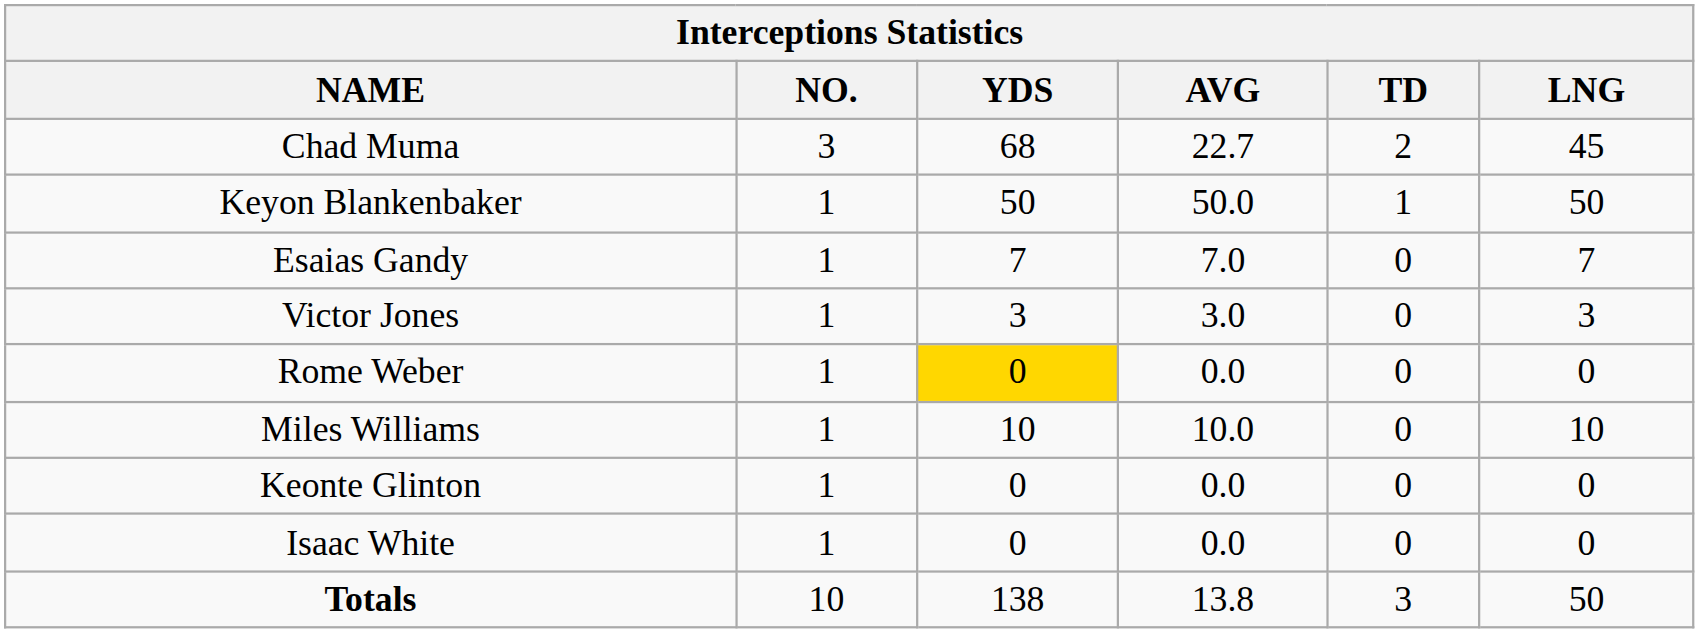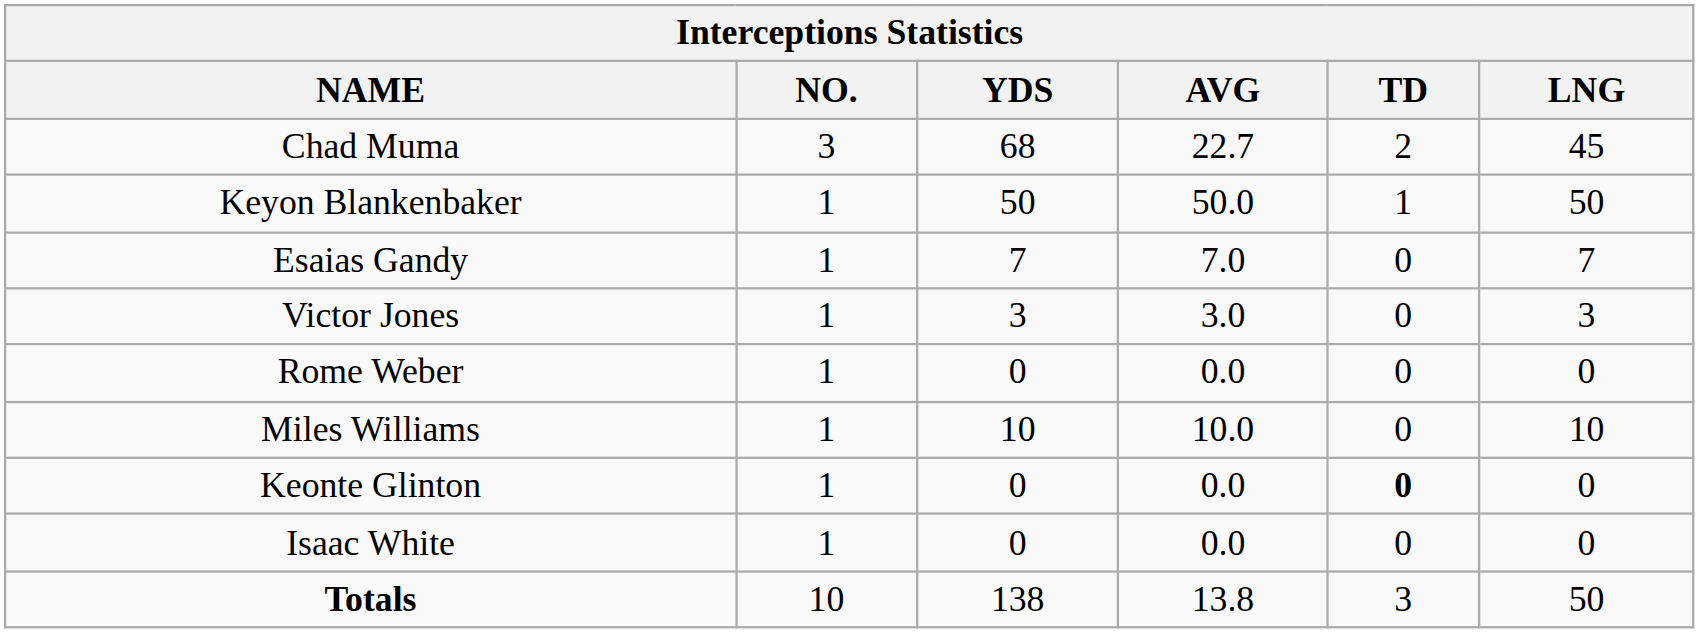(1018, 372) gold background -> (1018, 372) no background
(1403, 485) normal -> (1403, 485) bold
